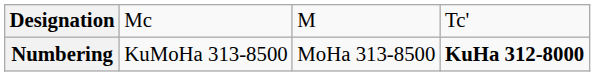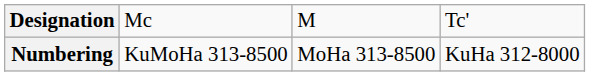(515, 53) bold -> (512, 53) normal
